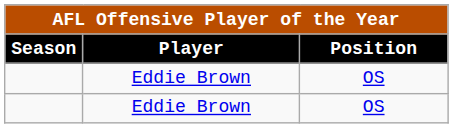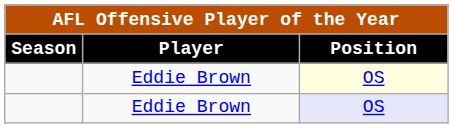(374, 78) no background -> (374, 78) lightyellow background
(374, 108) no background -> (374, 108) lavender background
